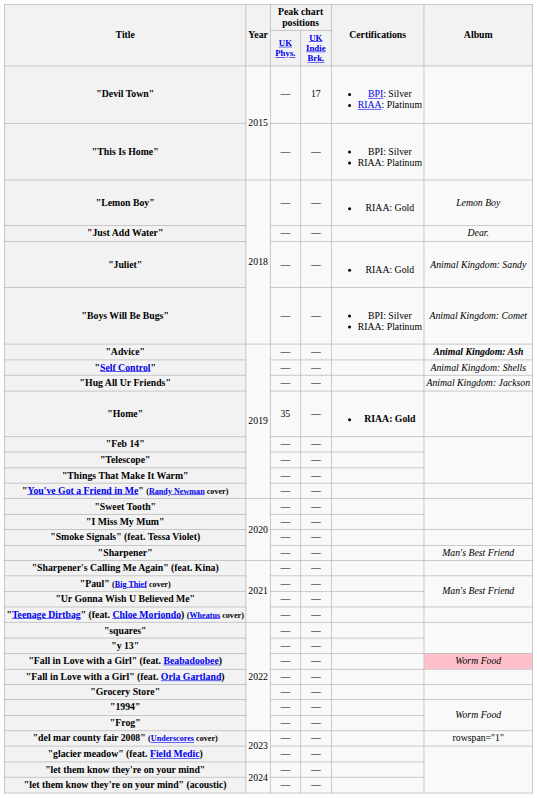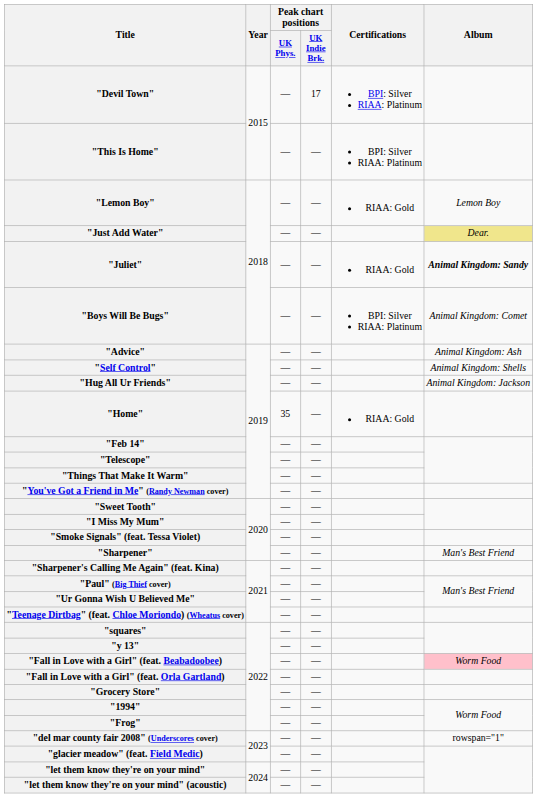(478, 233) no background -> (478, 233) khaki background
(478, 264) normal -> (478, 264) bold
(478, 352) bold -> (478, 352) normal
(378, 419) bold -> (378, 419) normal
